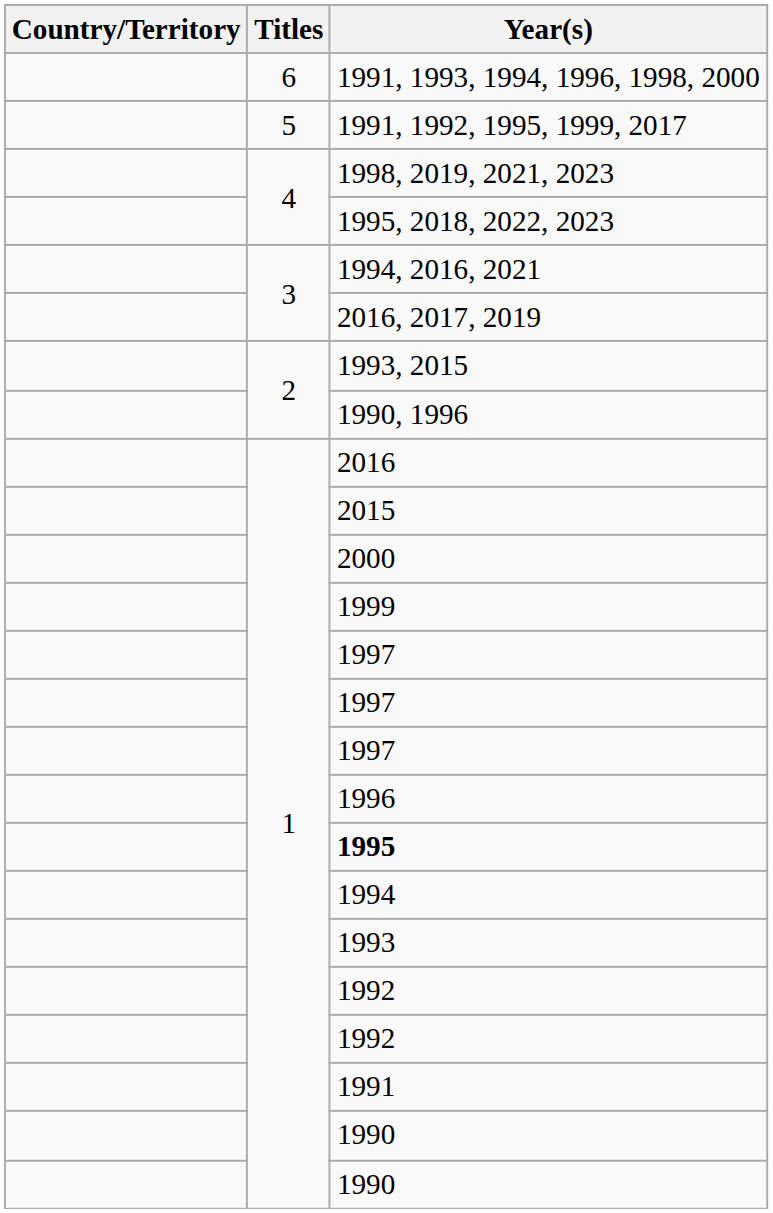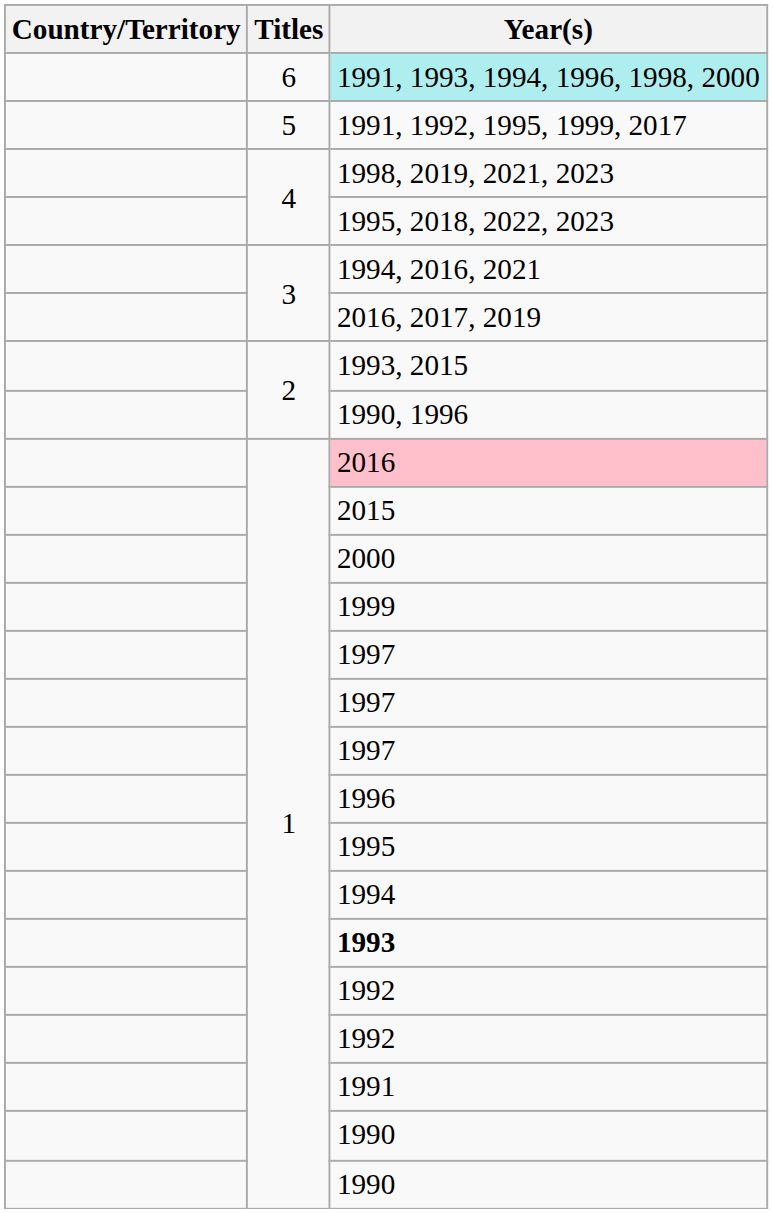(548, 76) no background -> (548, 76) paleturquoise background
(366, 461) no background -> (366, 461) pink background
(366, 846) bold -> (366, 846) normal
(366, 943) normal -> (366, 943) bold
